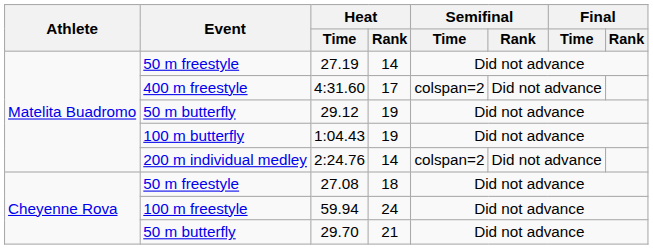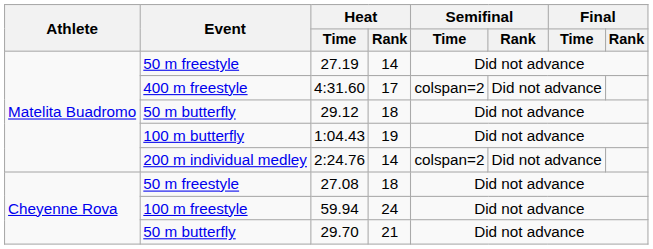(390, 112) 19 -> (390, 112) 18
